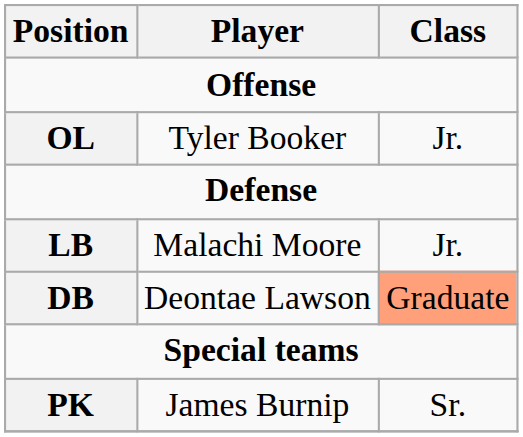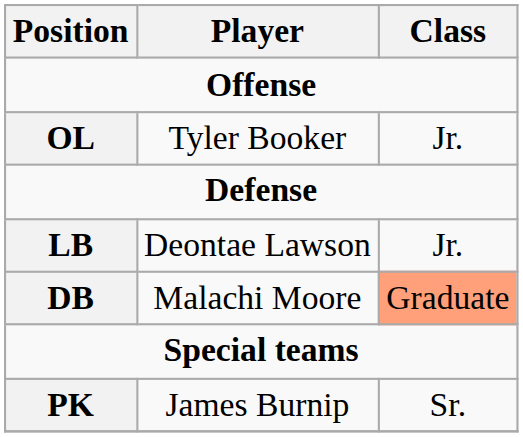(257, 244) Malachi Moore -> (257, 244) Deontae Lawson
(257, 297) Deontae Lawson -> (257, 297) Malachi Moore
